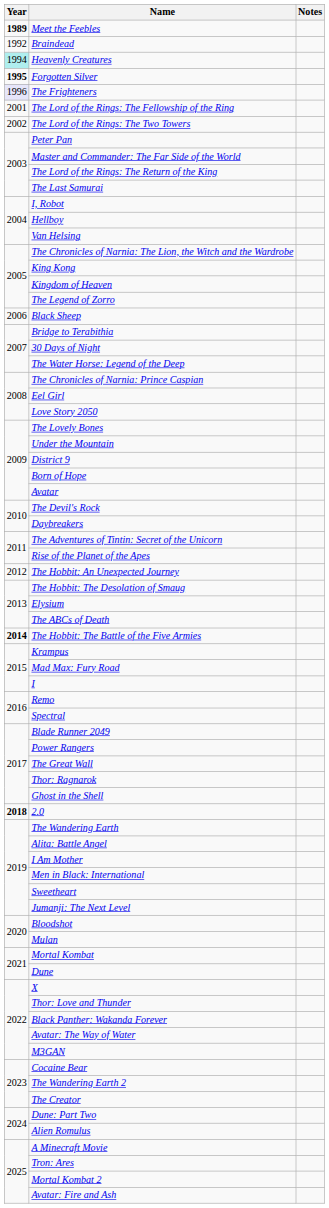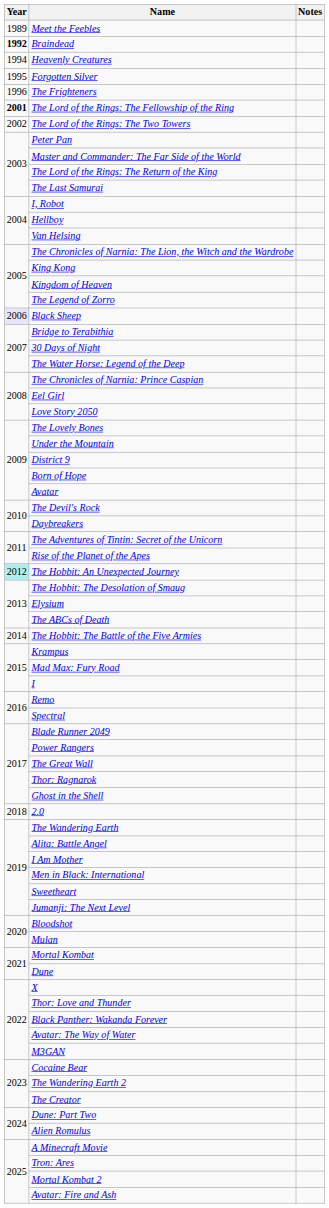(17, 28) bold -> (17, 28) normal
(17, 44) normal -> (17, 44) bold
(17, 60) paleturquoise background -> (17, 60) no background
(17, 76) bold -> (17, 76) normal
(17, 92) lavender background -> (17, 92) no background
(17, 108) normal -> (17, 108) bold
(17, 316) no background -> (17, 316) lavender background
(17, 572) no background -> (17, 572) paleturquoise background
(17, 635) bold -> (17, 635) normal
(17, 811) bold -> (17, 811) normal
